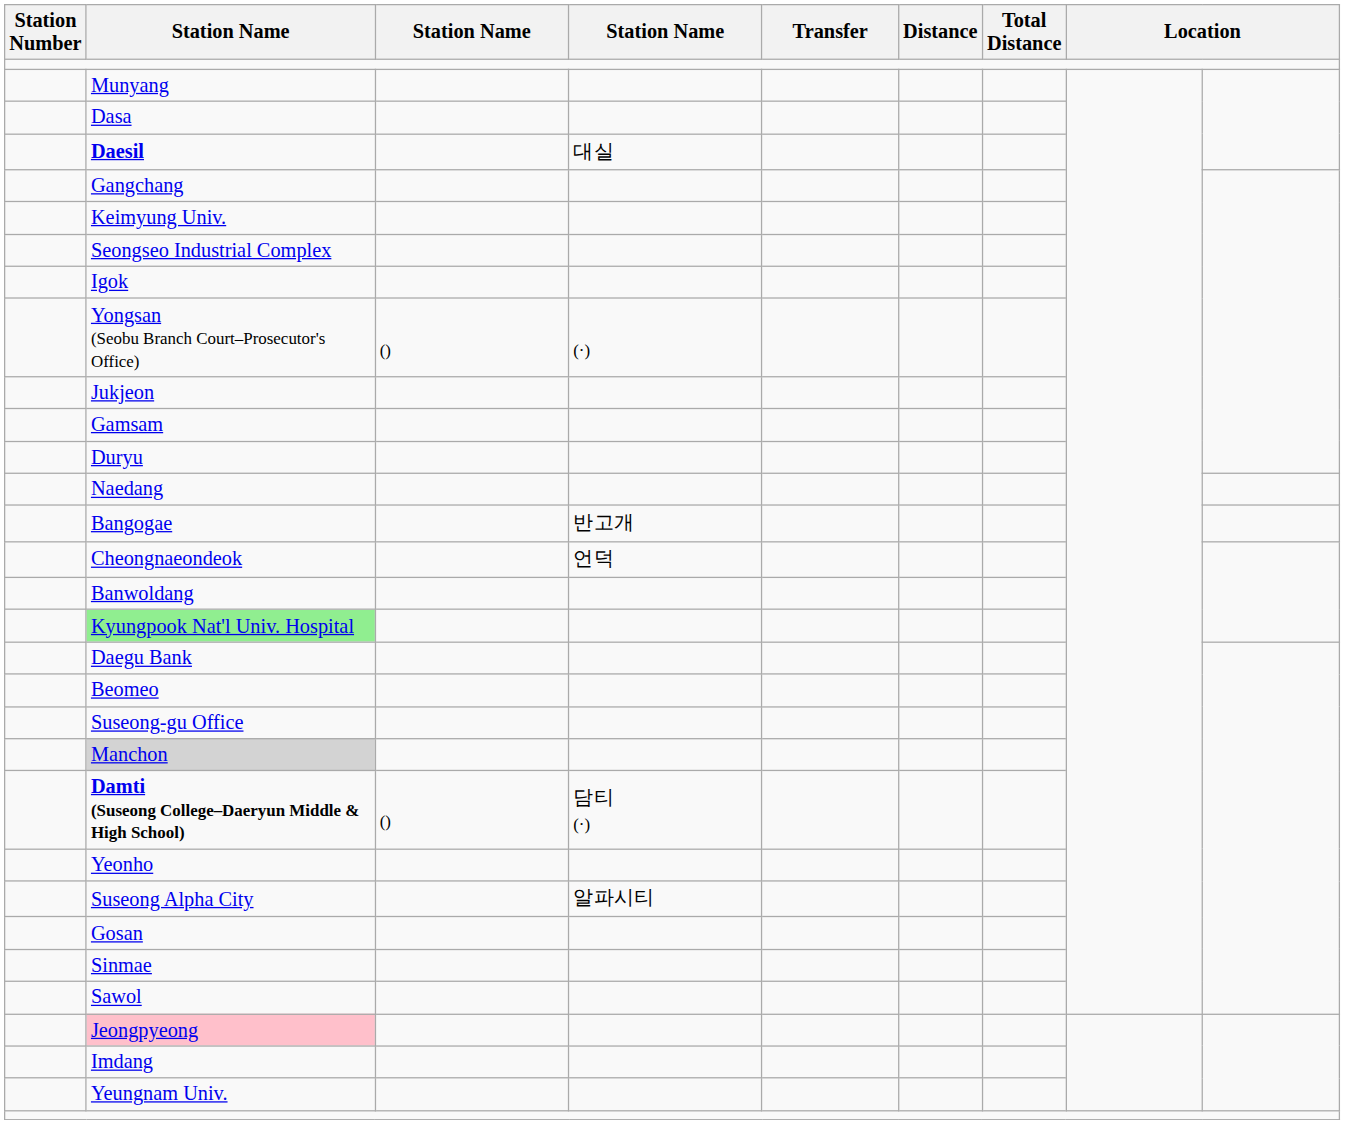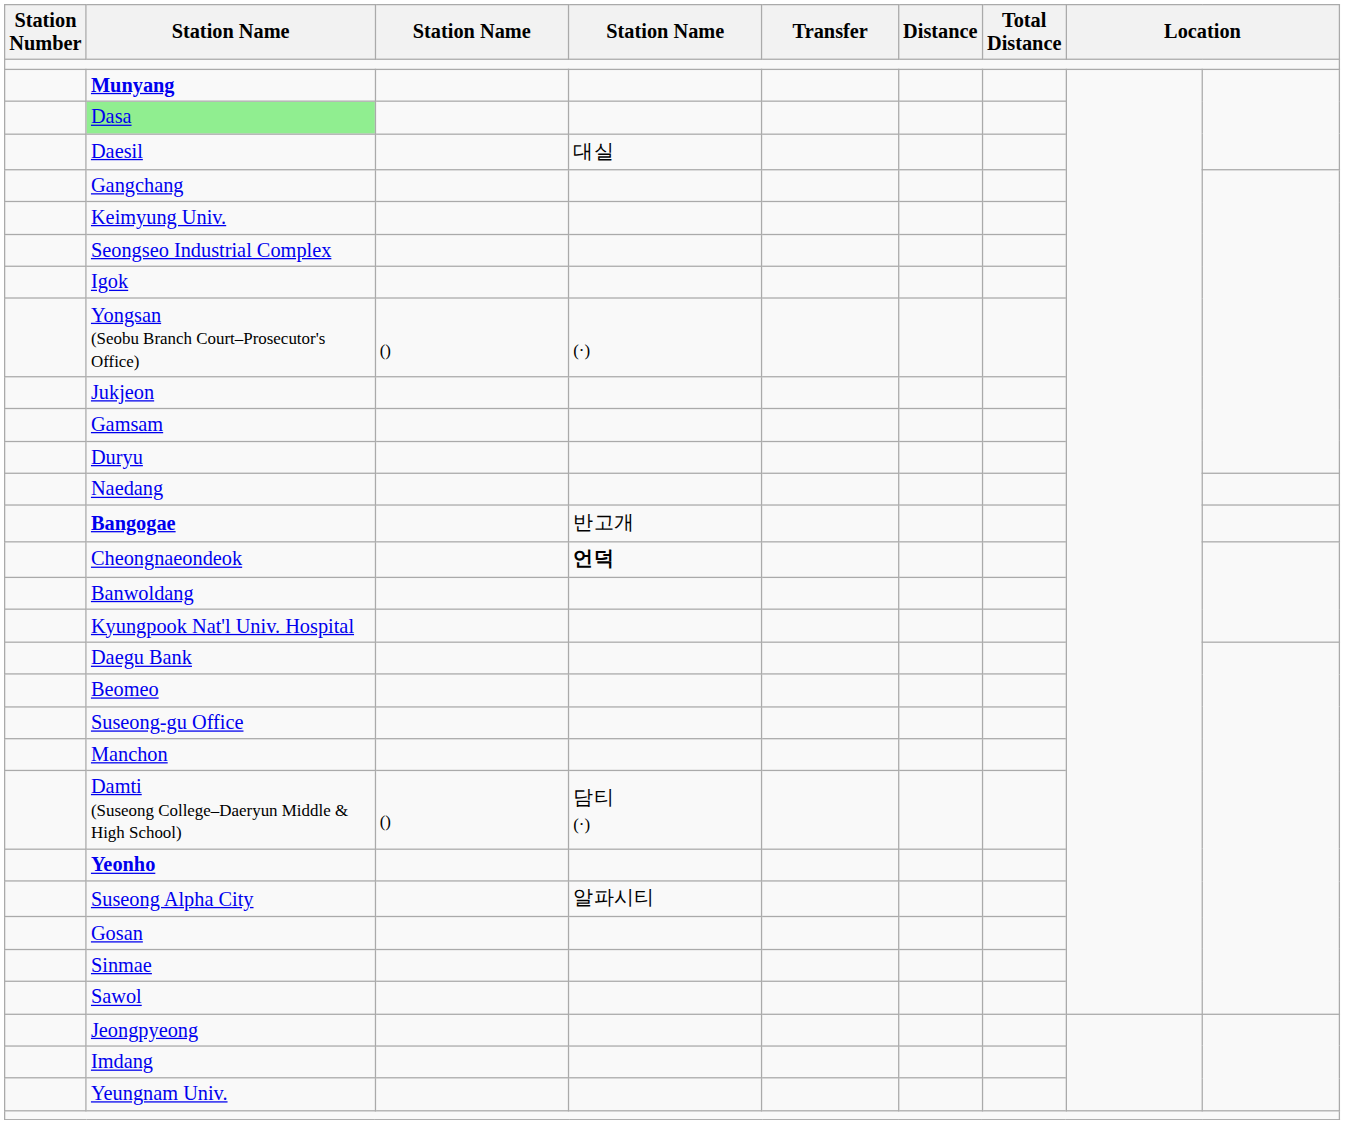(130, 85) normal -> (133, 85) bold
(111, 117) no background -> (111, 117) lightgreen background
(117, 151) bold -> (117, 151) normal
(132, 523) normal -> (133, 523) bold
(594, 558) normal -> (594, 558) bold
(222, 625) lightgreen background -> (222, 625) no background
(129, 754) lightgrey background -> (129, 754) no background
(225, 809) bold -> (220, 809) normal
(122, 864) normal -> (123, 864) bold
(145, 1029) pink background -> (145, 1029) no background
